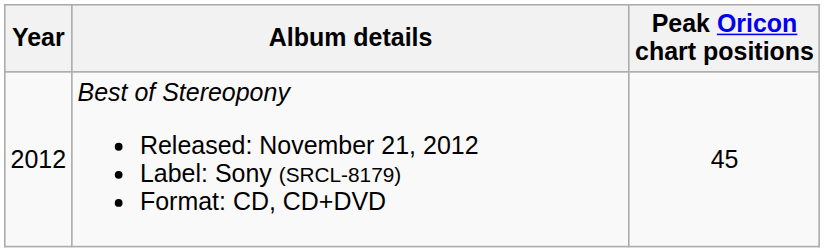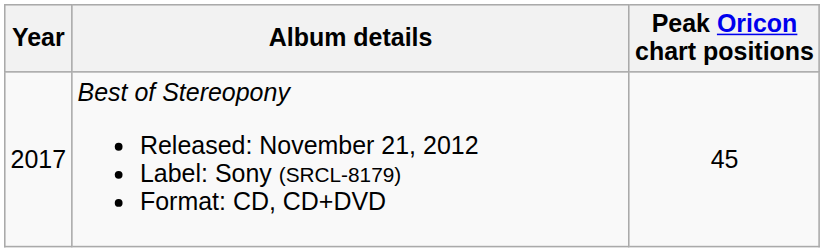(38, 159) 2012 -> (38, 159) 2017
